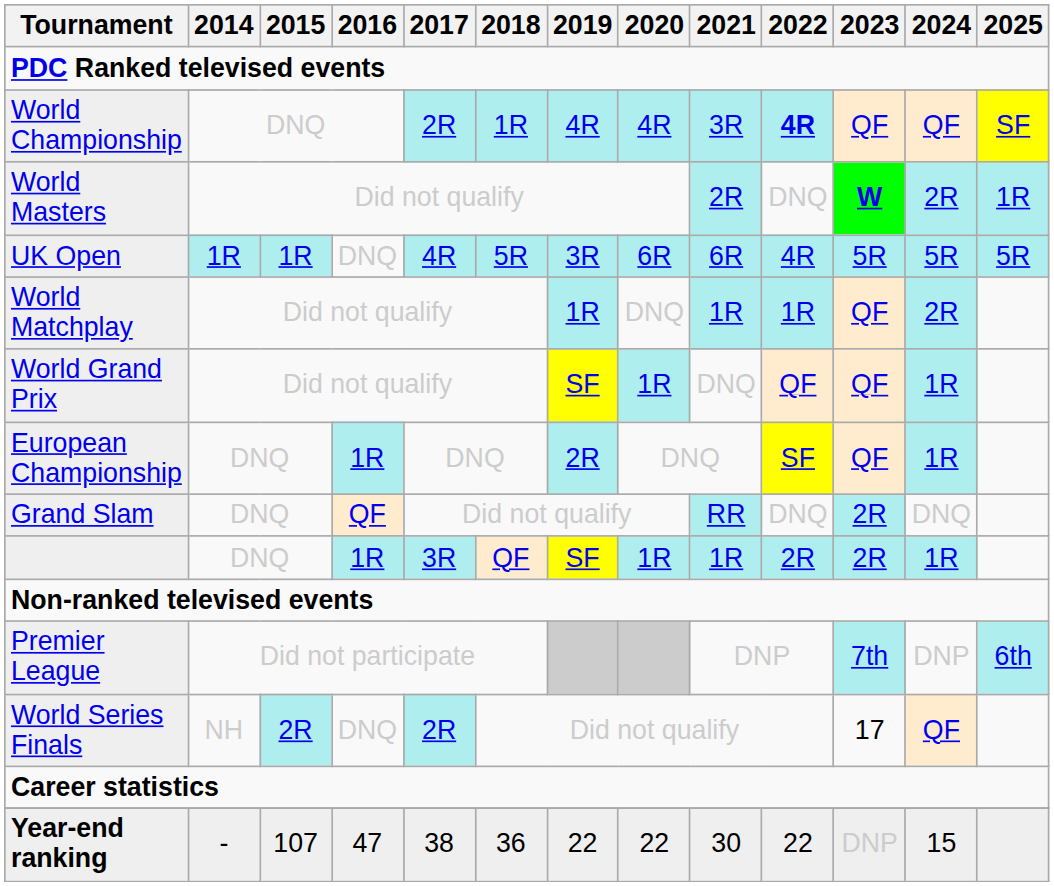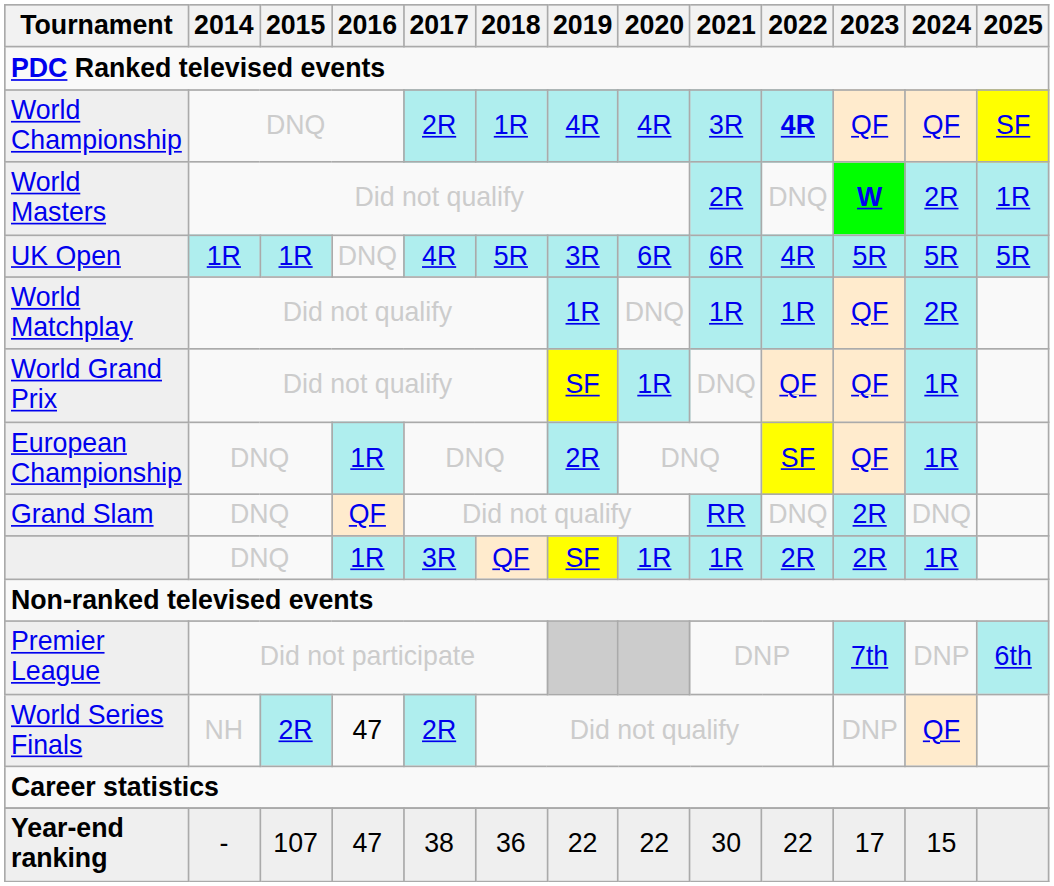(367, 729) DNQ -> (367, 729) 47
(870, 729) 17 -> (870, 729) DNP
(870, 844) DNP -> (870, 844) 17
